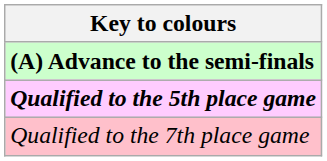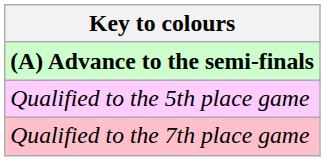(163, 98) bold -> (160, 98) normal
